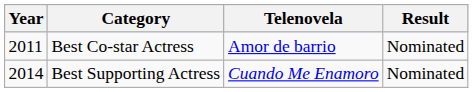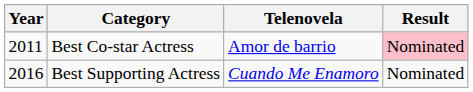(425, 45) no background -> (425, 45) pink background
(26, 73) 2014 -> (26, 73) 2016
